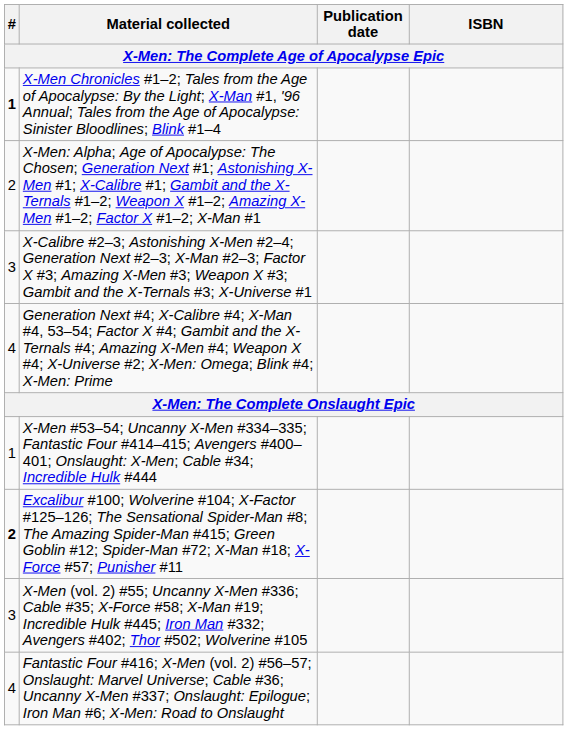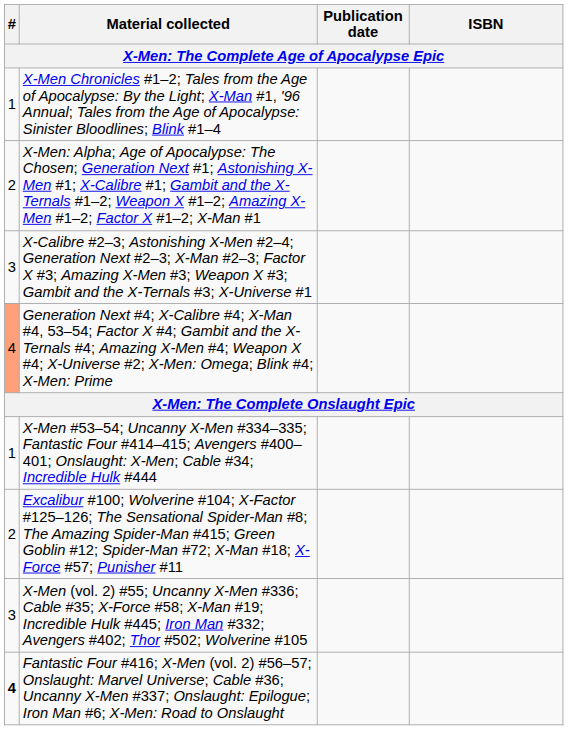(12, 104) bold -> (12, 104) normal
(12, 348) no background -> (12, 348) lightsalmon background
(12, 534) bold -> (12, 534) normal
(12, 688) normal -> (12, 688) bold
